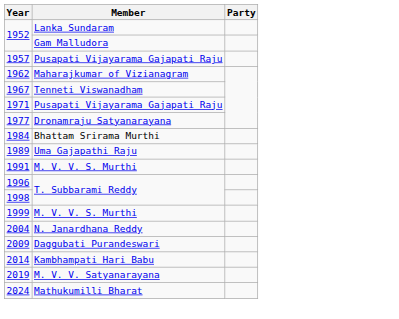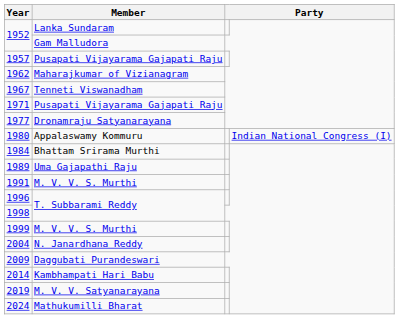+ row: (18, 136)
